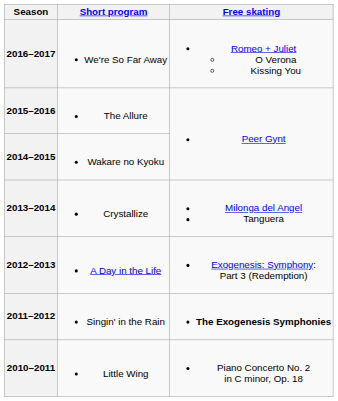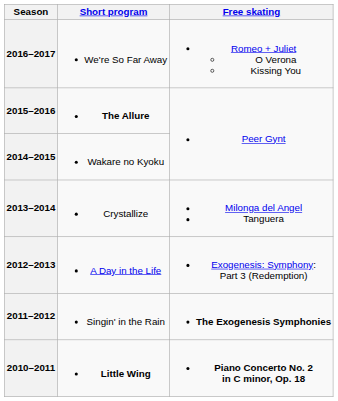(114, 116) normal -> (114, 116) bold
(114, 374) normal -> (114, 374) bold
(251, 374) normal -> (251, 374) bold
